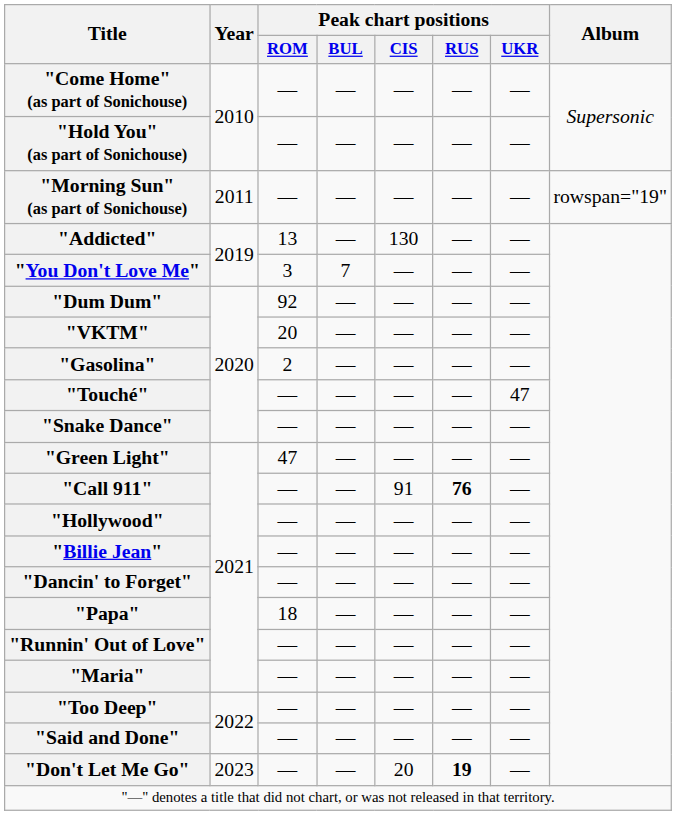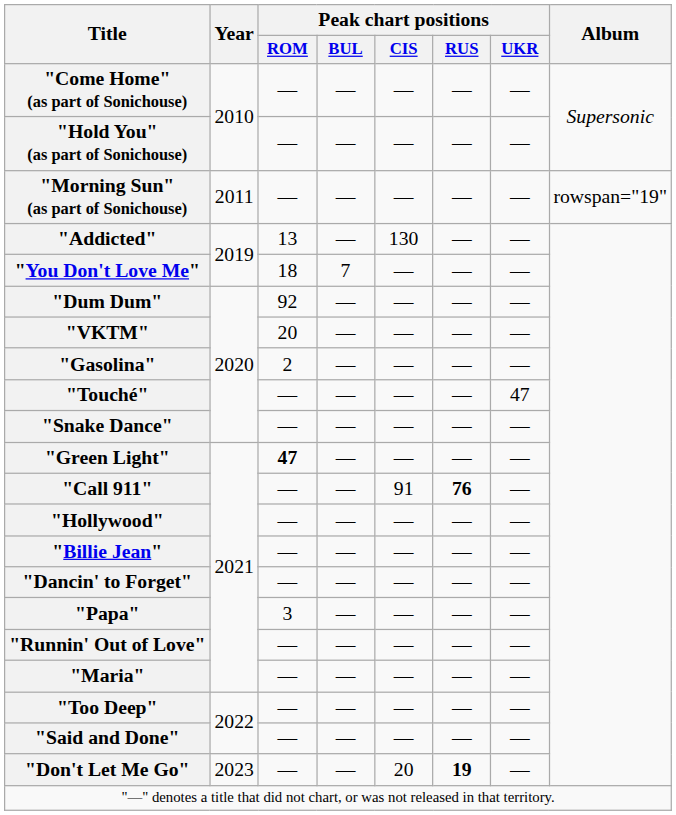(287, 270) 3 -> (287, 270) 18
(287, 457) normal -> (287, 457) bold
(287, 613) 18 -> (287, 613) 3
